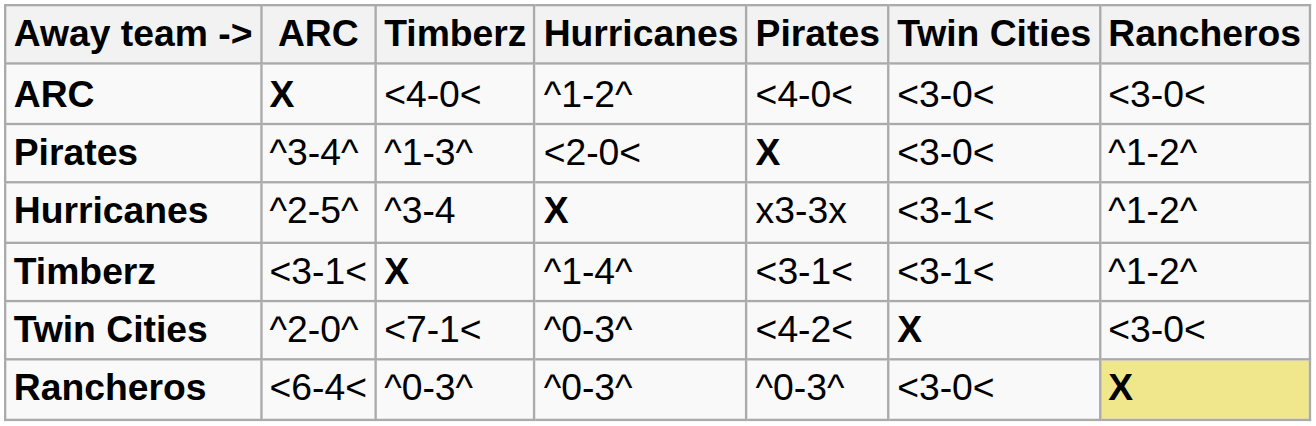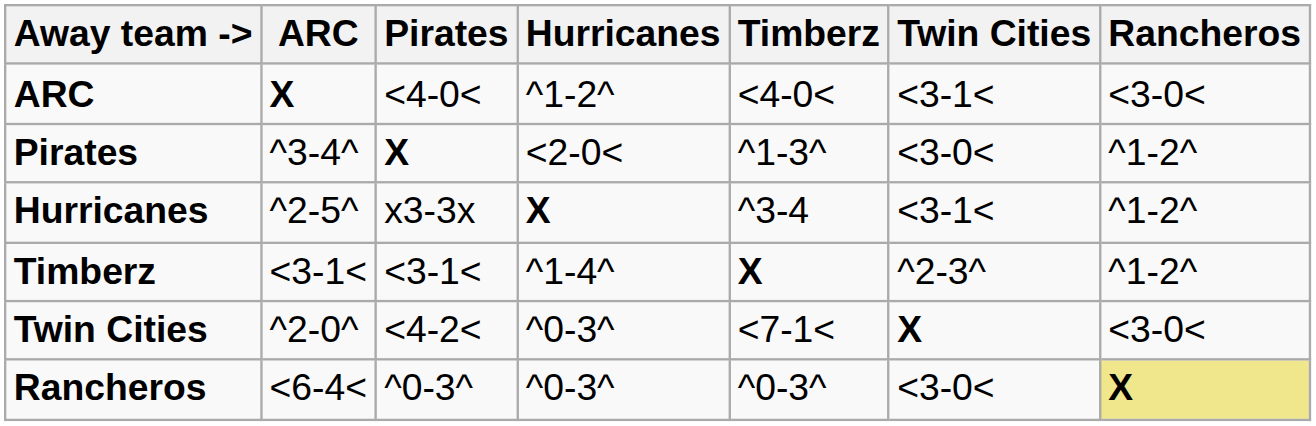columns swapped: (818, 34) <-> (455, 34)
(946, 93) <3-0< -> (946, 93) <3-1<
(946, 270) <3-1< -> (942, 270) ^2-3^
